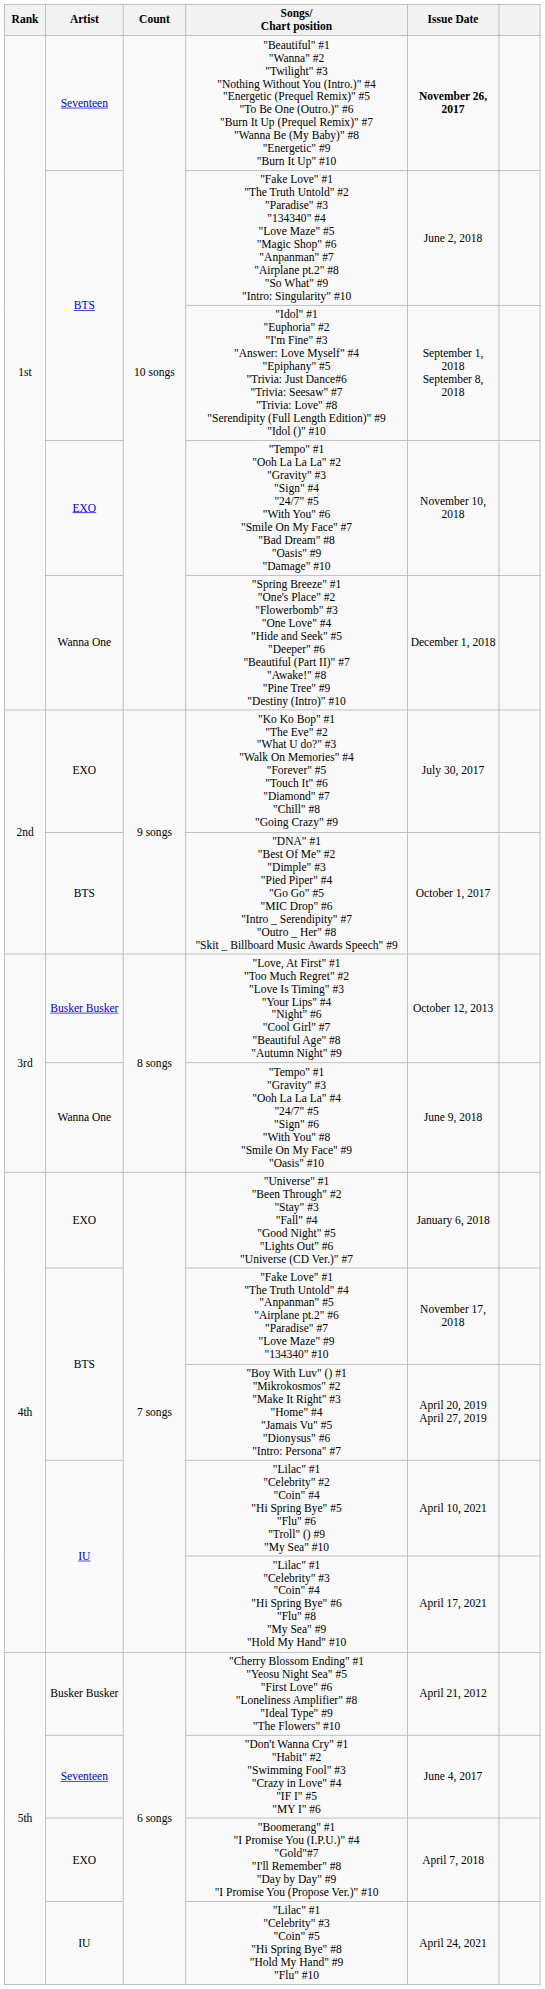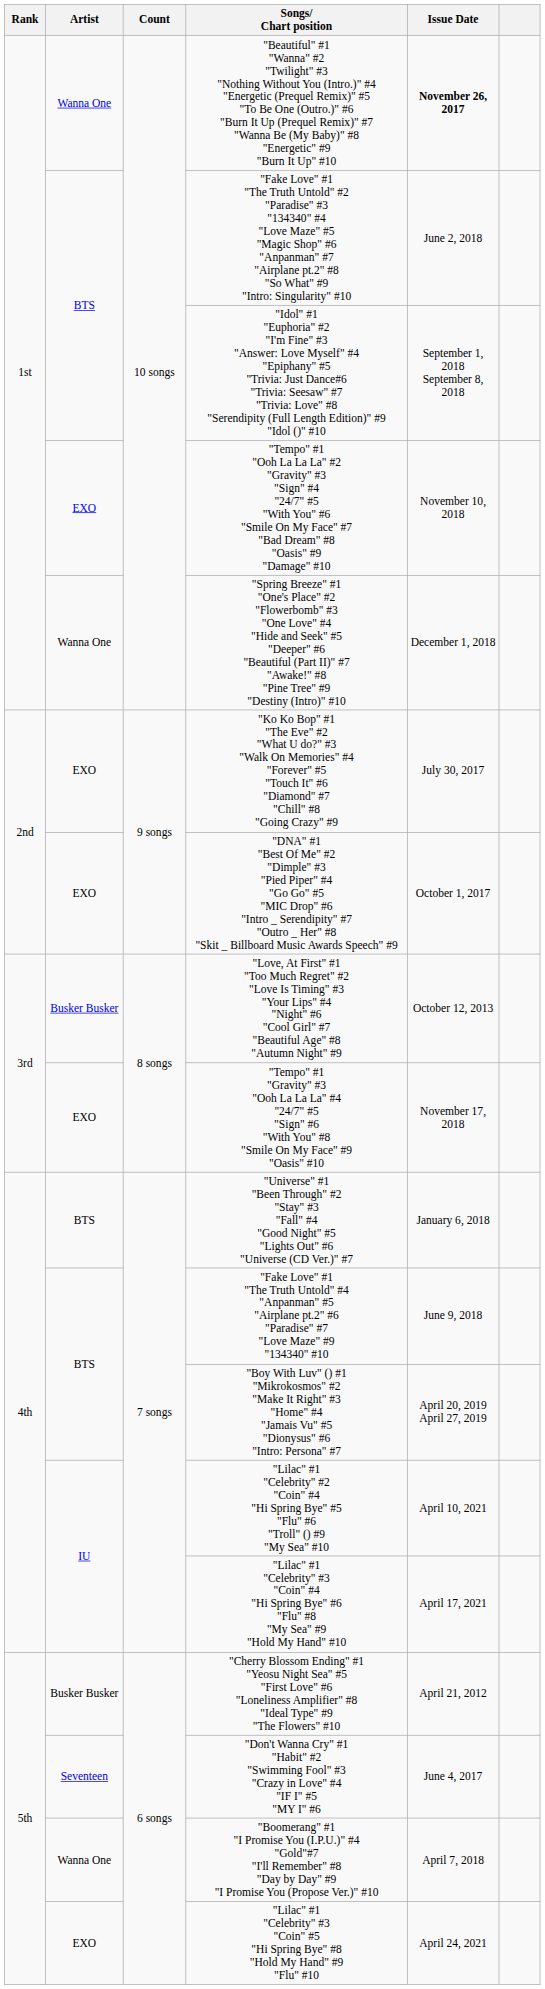(84, 103) Seventeen -> (84, 103) Wanna One
(84, 893) BTS -> (84, 893) EXO
(84, 1117) Wanna One -> (84, 1117) EXO
(453, 1117) June 9, 2018 -> (453, 1117) November 17, 2018
(84, 1220) EXO -> (84, 1220) BTS
(453, 1316) November 17, 2018 -> (453, 1316) June 9, 2018
(84, 1859) EXO -> (84, 1859) Wanna One
(84, 1943) IU -> (84, 1943) EXO
